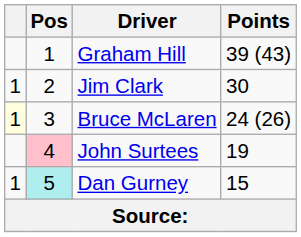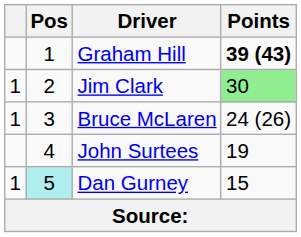(259, 54) normal -> (259, 54) bold
(238, 86) no background -> (238, 86) lightgreen background
(15, 119) lightyellow background -> (15, 119) no background
(49, 151) pink background -> (49, 151) no background
